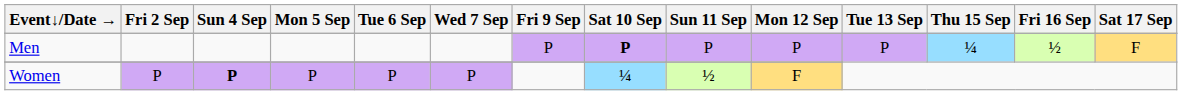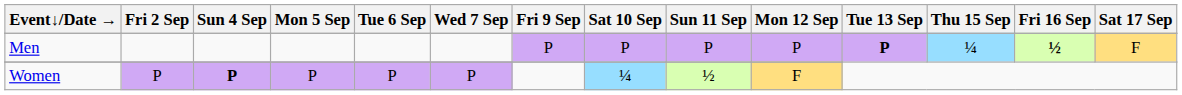(625, 47) bold -> (625, 47) normal
(885, 47) normal -> (885, 47) bold
(1055, 47) normal -> (1055, 47) bold
